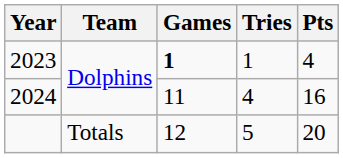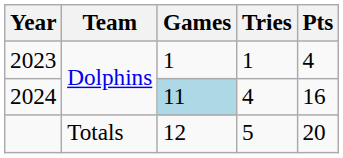(169, 59) bold -> (169, 59) normal
(174, 96) no background -> (174, 96) lightblue background
